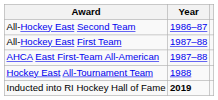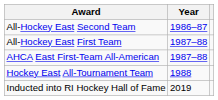(181, 88) bold -> (181, 88) normal
